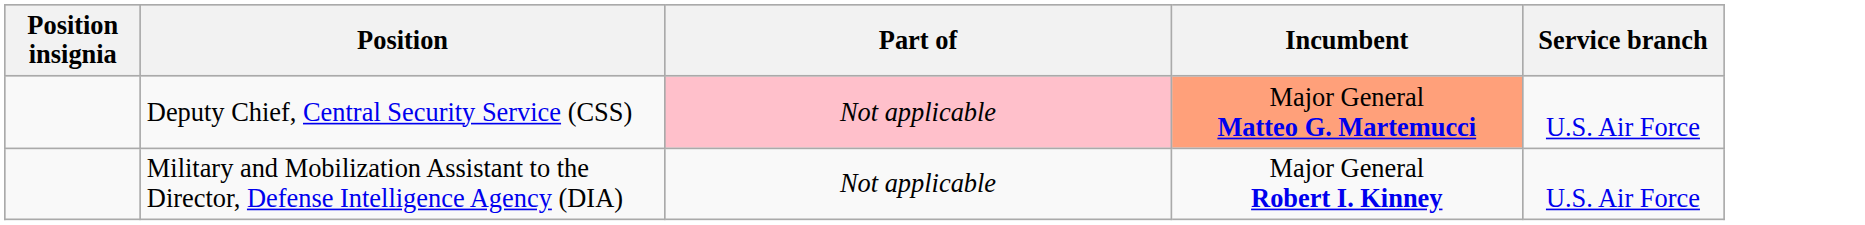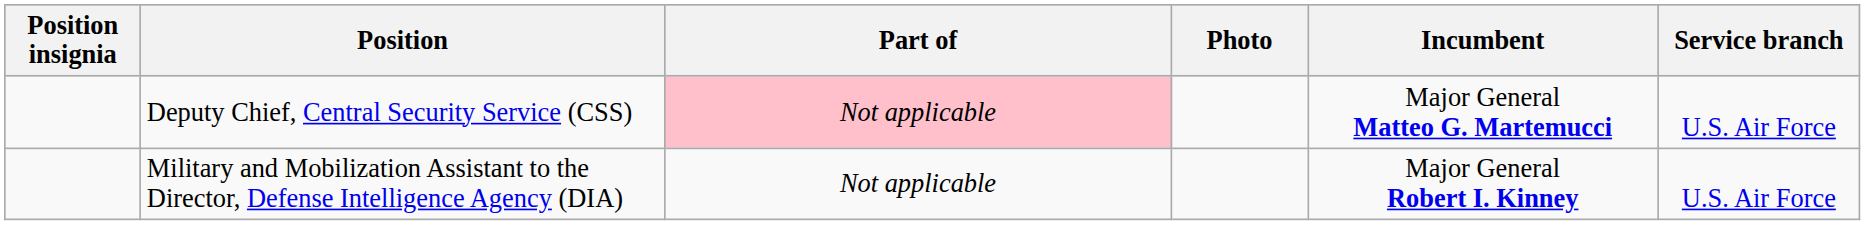+ column: (1240, 40)
(1347, 111) lightsalmon background -> (1483, 111) no background
